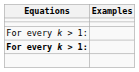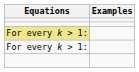(47, 33) no background -> (47, 33) khaki background
(47, 47) bold -> (47, 47) normal
